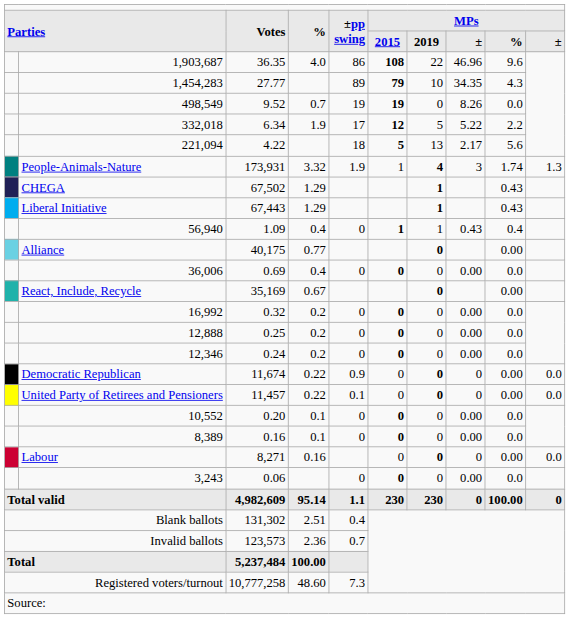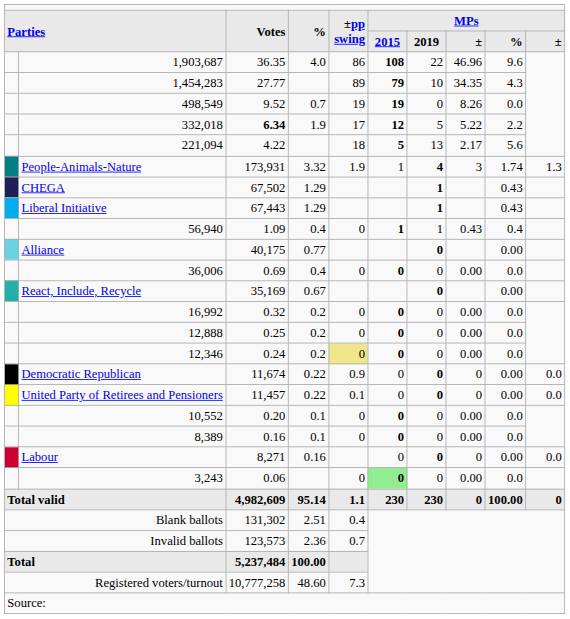(274, 124) normal -> (274, 124) bold
(362, 353) no background -> (362, 353) khaki background
(401, 478) no background -> (401, 478) lightgreen background
